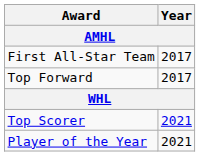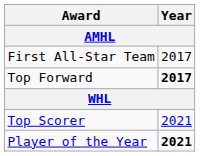(176, 78) normal -> (176, 78) bold
(176, 141) normal -> (176, 141) bold
